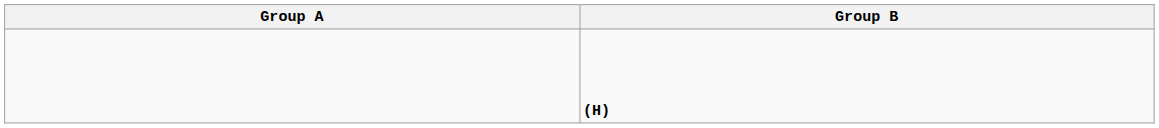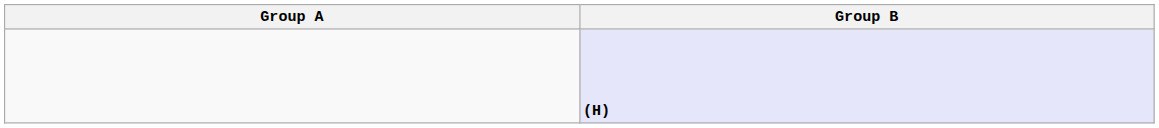(597, 111) no background -> (597, 111) lavender background
